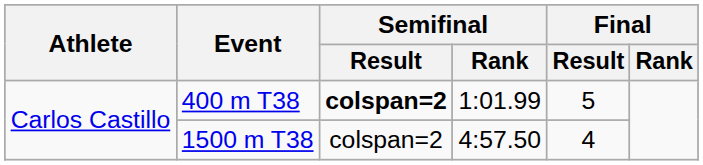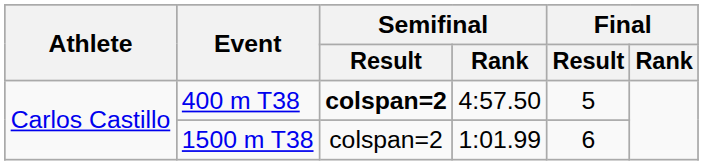(500, 101) 1:01.99 -> (500, 101) 4:57.50
(500, 140) 4:57.50 -> (500, 140) 1:01.99
(588, 140) 4 -> (588, 140) 6
